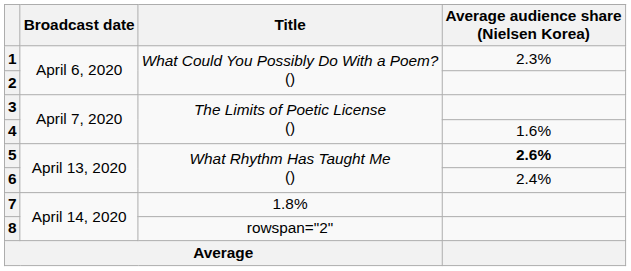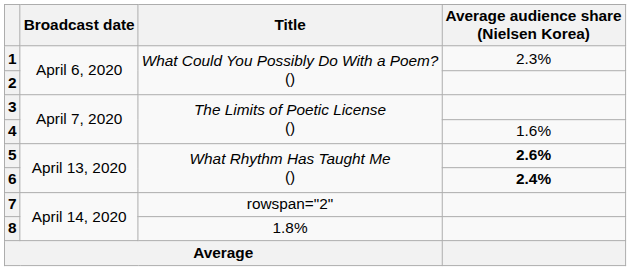(534, 180) normal -> (534, 180) bold
(290, 204) 1.8% -> (290, 204) rowspan="2"
(290, 228) rowspan="2" -> (290, 228) 1.8%
